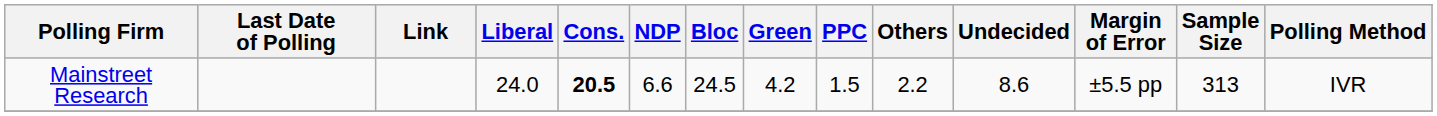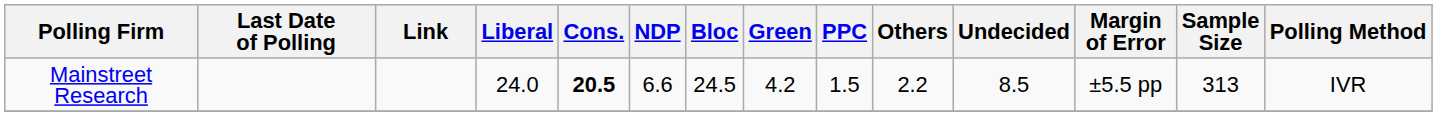(1014, 84) 8.6 -> (1014, 84) 8.5
